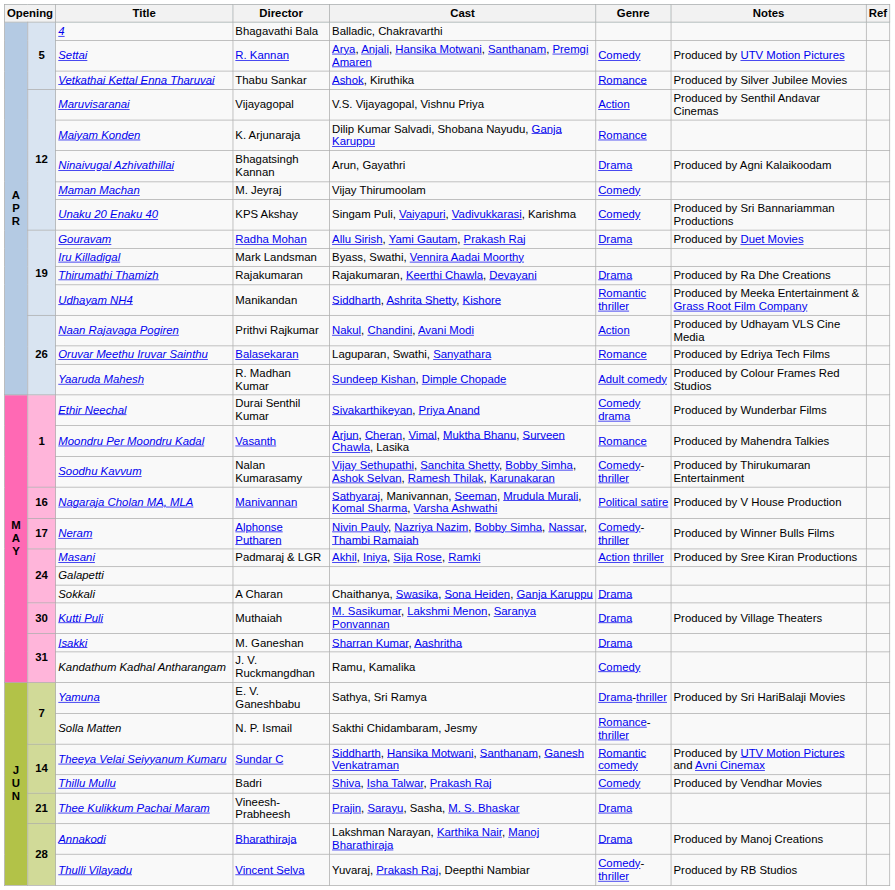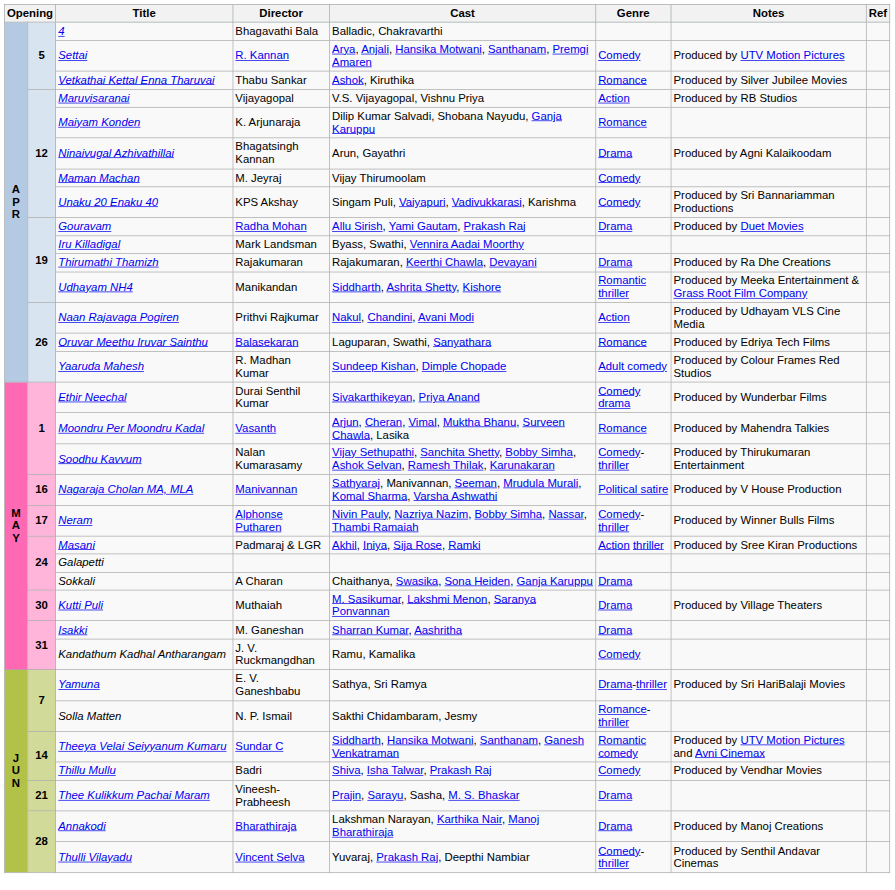(747, 104) Produced by Senthil Andavar Cinemas -> (735, 98) Produced by RB Studios
(735, 870) Produced by RB Studios -> (747, 857) Produced by Senthil Andavar Cinemas
